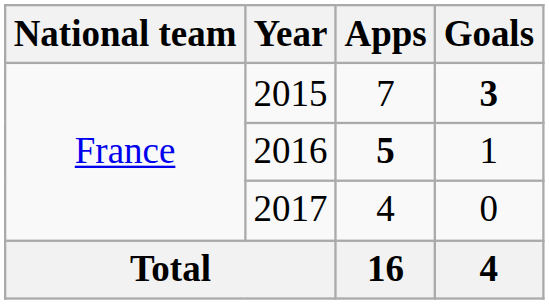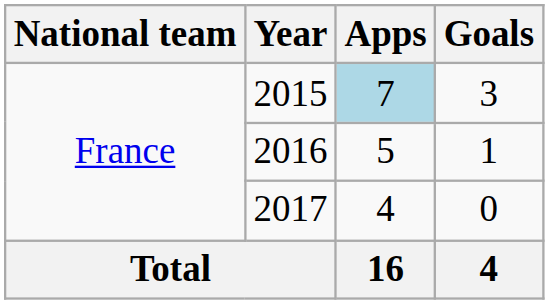(386, 92) no background -> (386, 92) lightblue background
(489, 92) bold -> (489, 92) normal
(386, 151) bold -> (386, 151) normal
